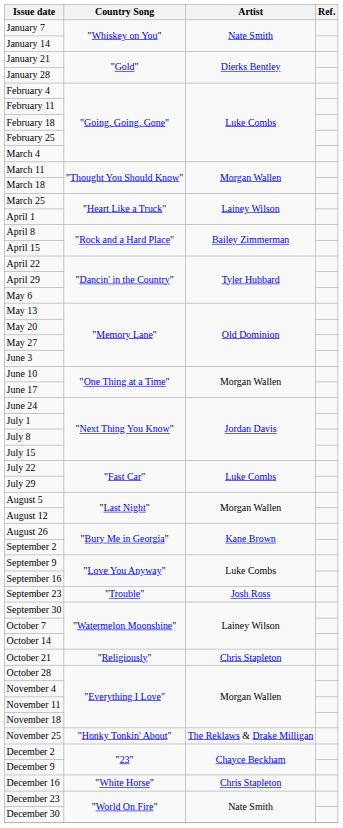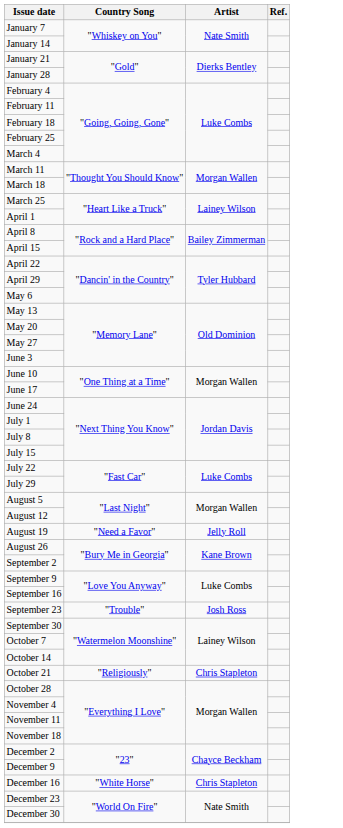+ row: (27, 531)
- row: (34, 736)
